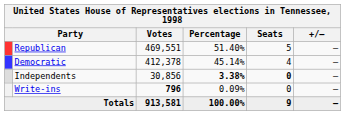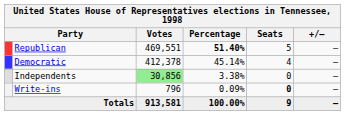(229, 49) normal -> (229, 49) bold
(166, 76) no background -> (166, 76) lightgreen background
(232, 76) bold -> (232, 76) normal
(289, 76) bold -> (289, 76) normal
(173, 90) bold -> (173, 90) normal
(289, 90) normal -> (289, 90) bold
